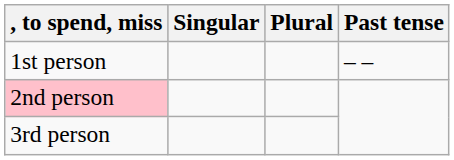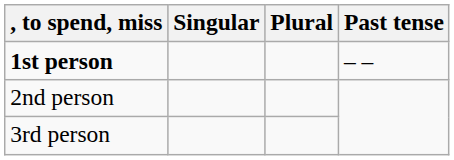(58, 60) normal -> (61, 60) bold
(62, 97) pink background -> (62, 97) no background
